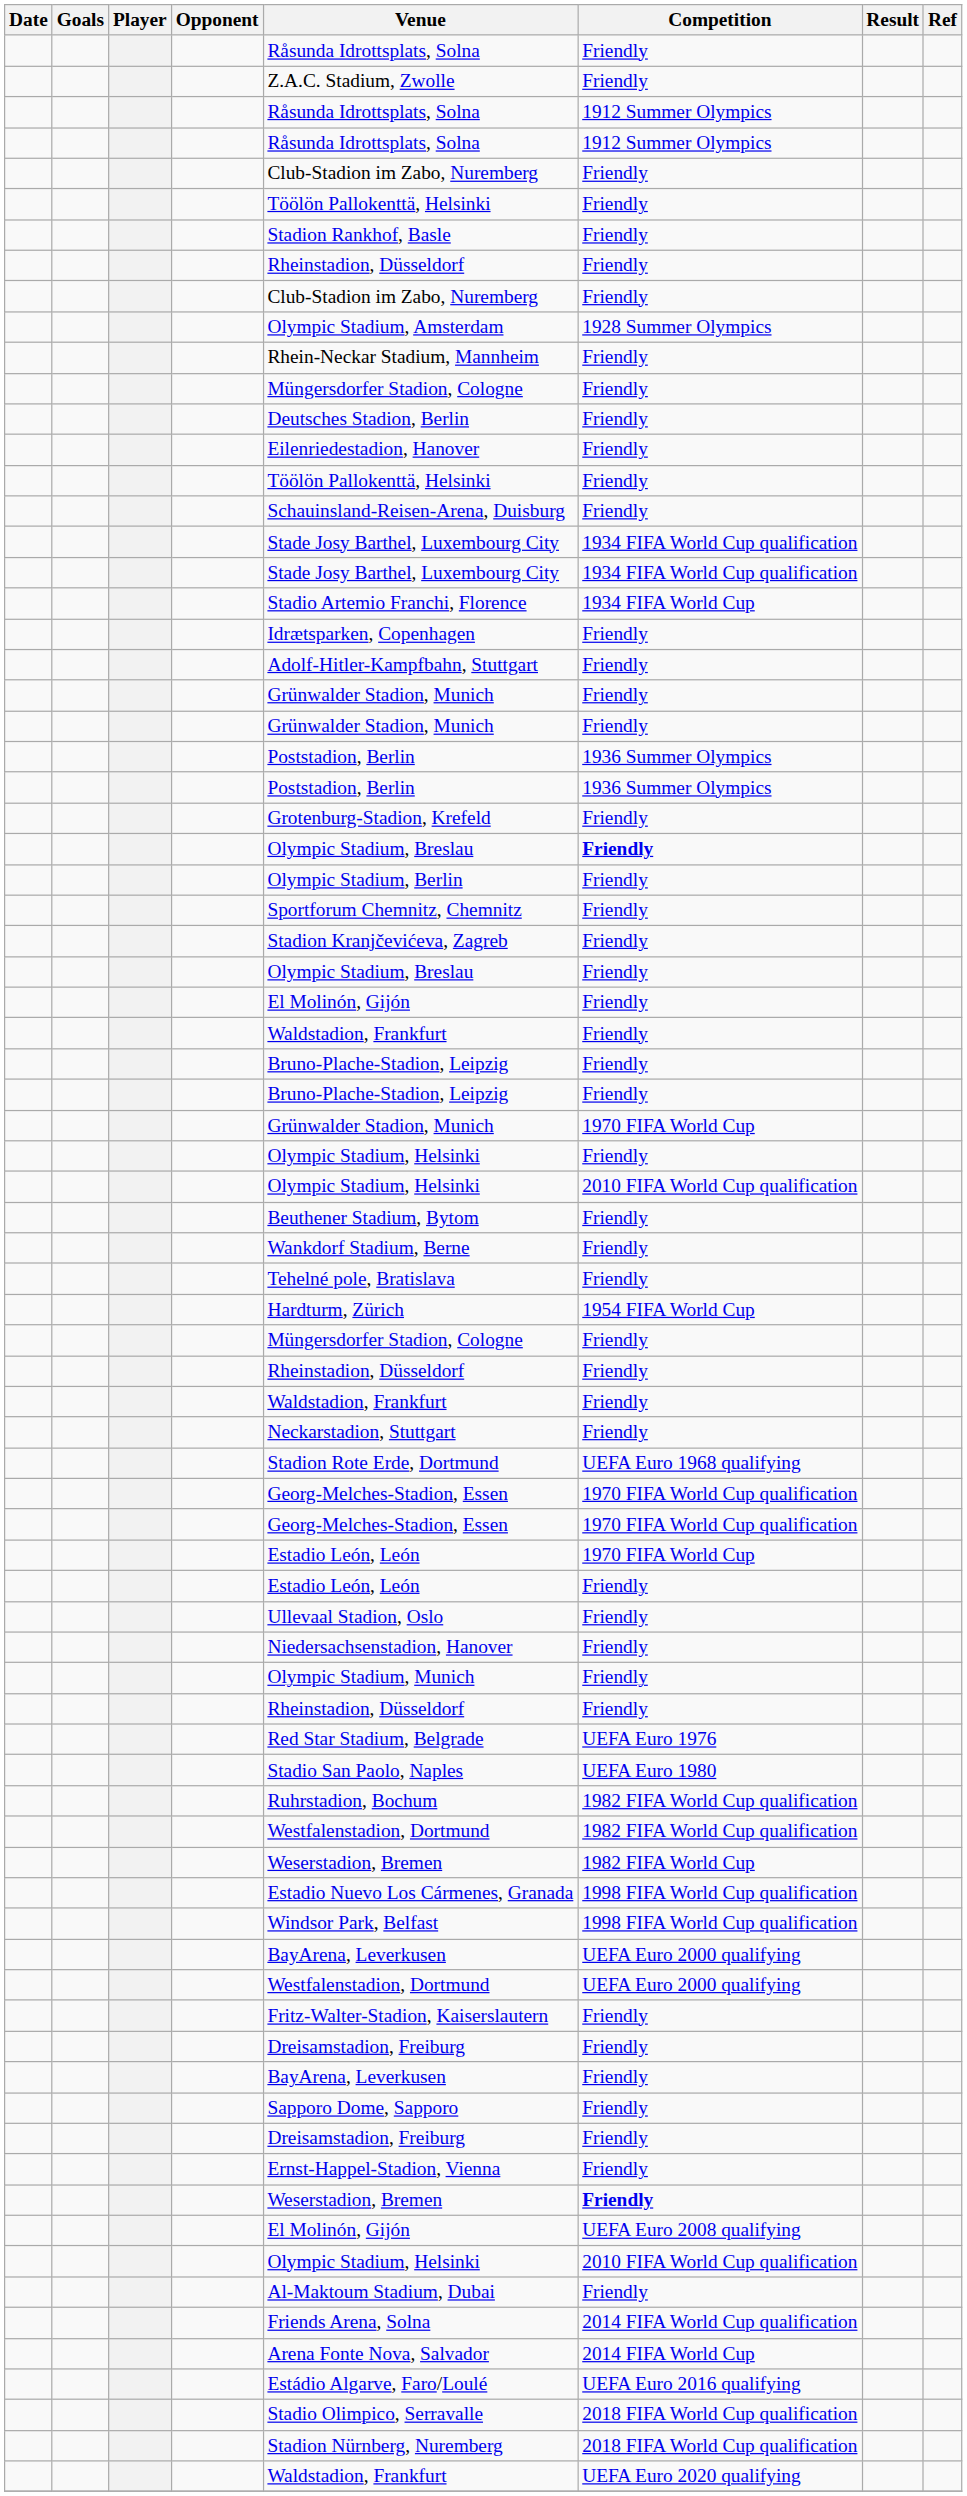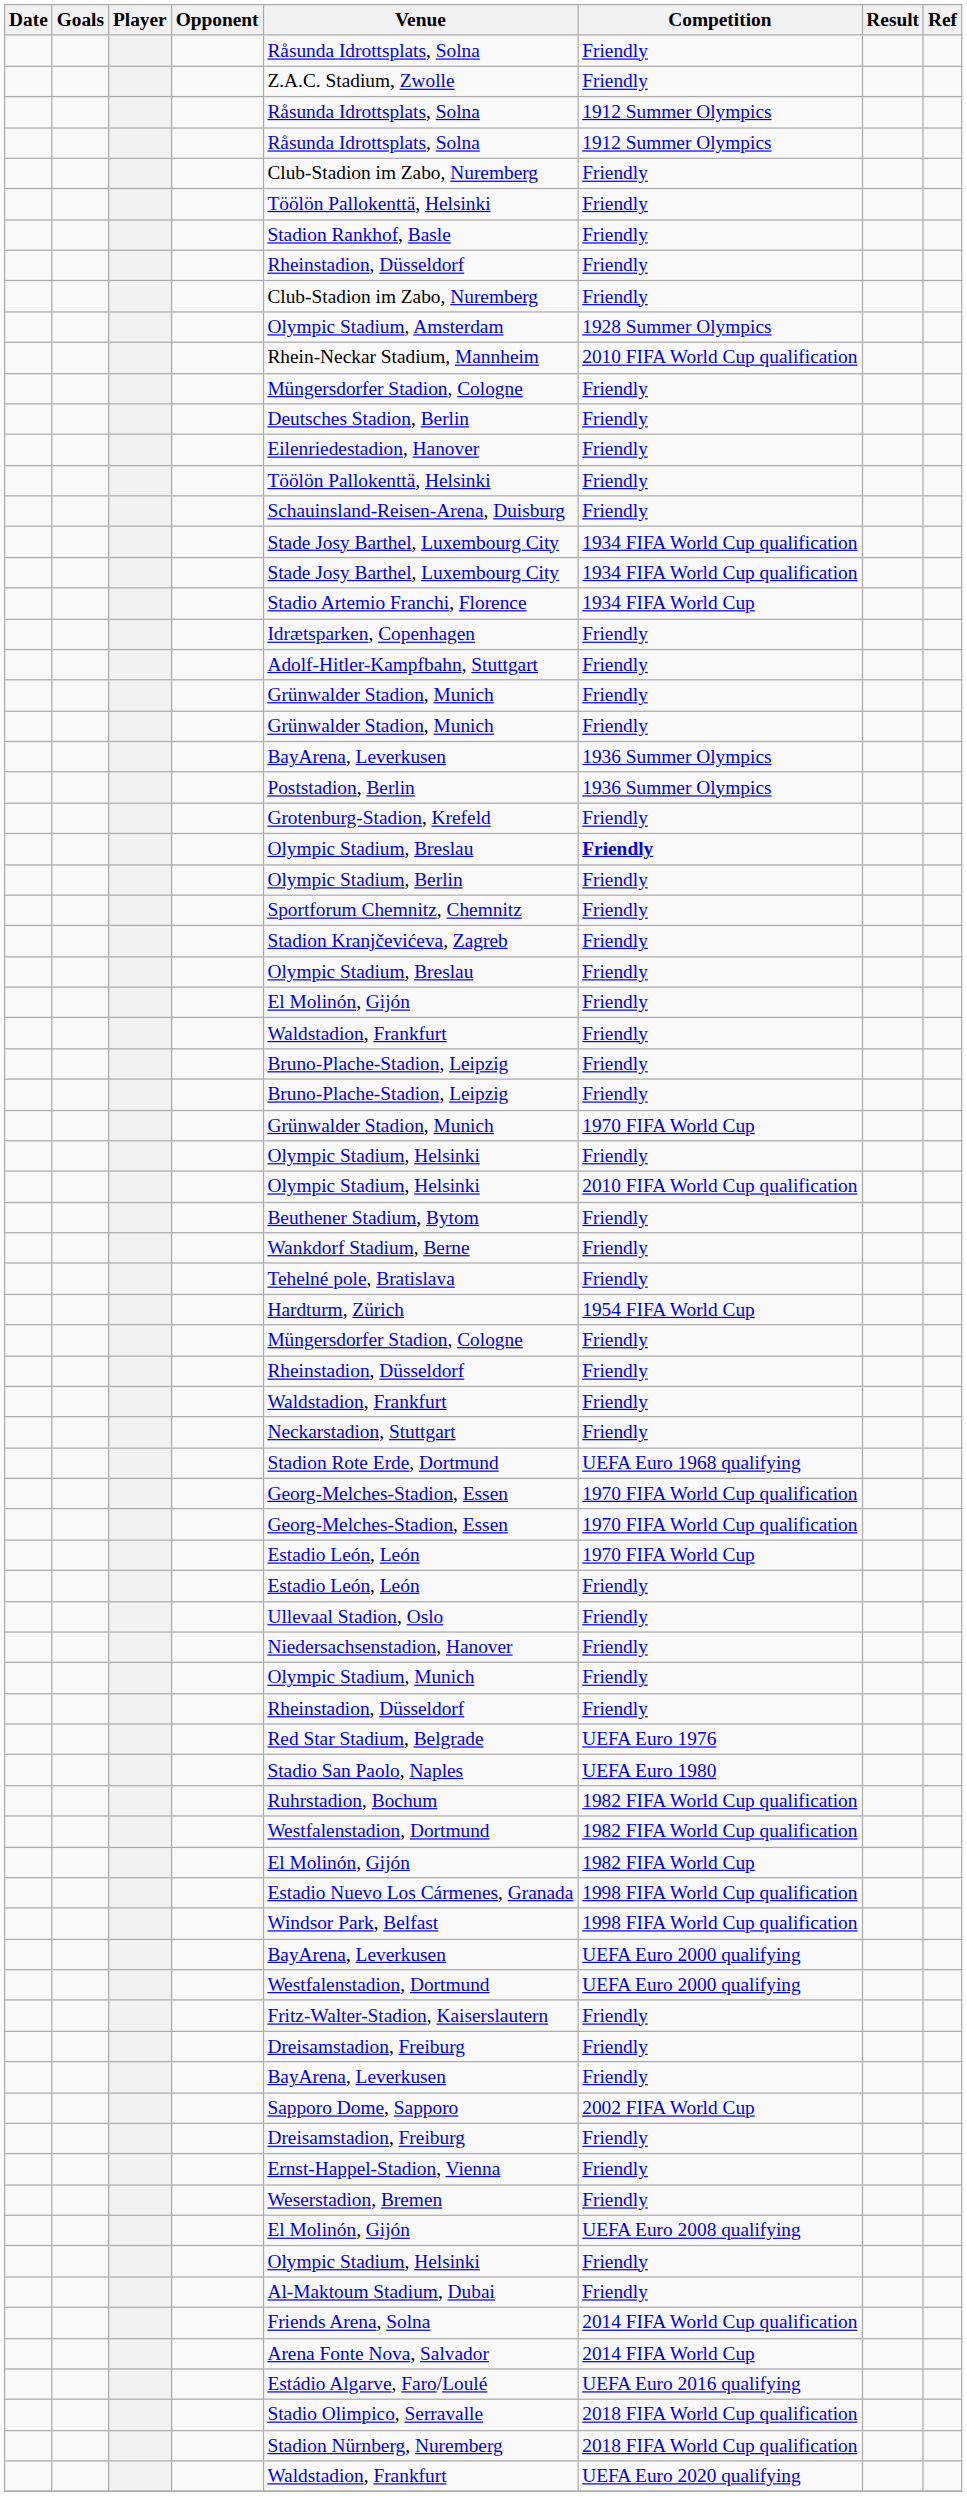(615, 357) Friendly -> (720, 357) 2010 FIFA World Cup qualification
(341, 756) Poststadion, Berlin -> (357, 756) BayArena, Leverkusen
(355, 1862) Weserstadion, Bremen -> (339, 1862) El Molinón, Gijón
(615, 2107) Friendly -> (668, 2107) 2002 FIFA World Cup
(618, 2199) bold -> (615, 2199) normal
(720, 2261) 2010 FIFA World Cup qualification -> (615, 2261) Friendly
